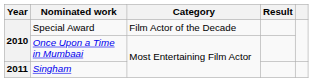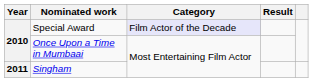(183, 27) no background -> (183, 27) lavender background
